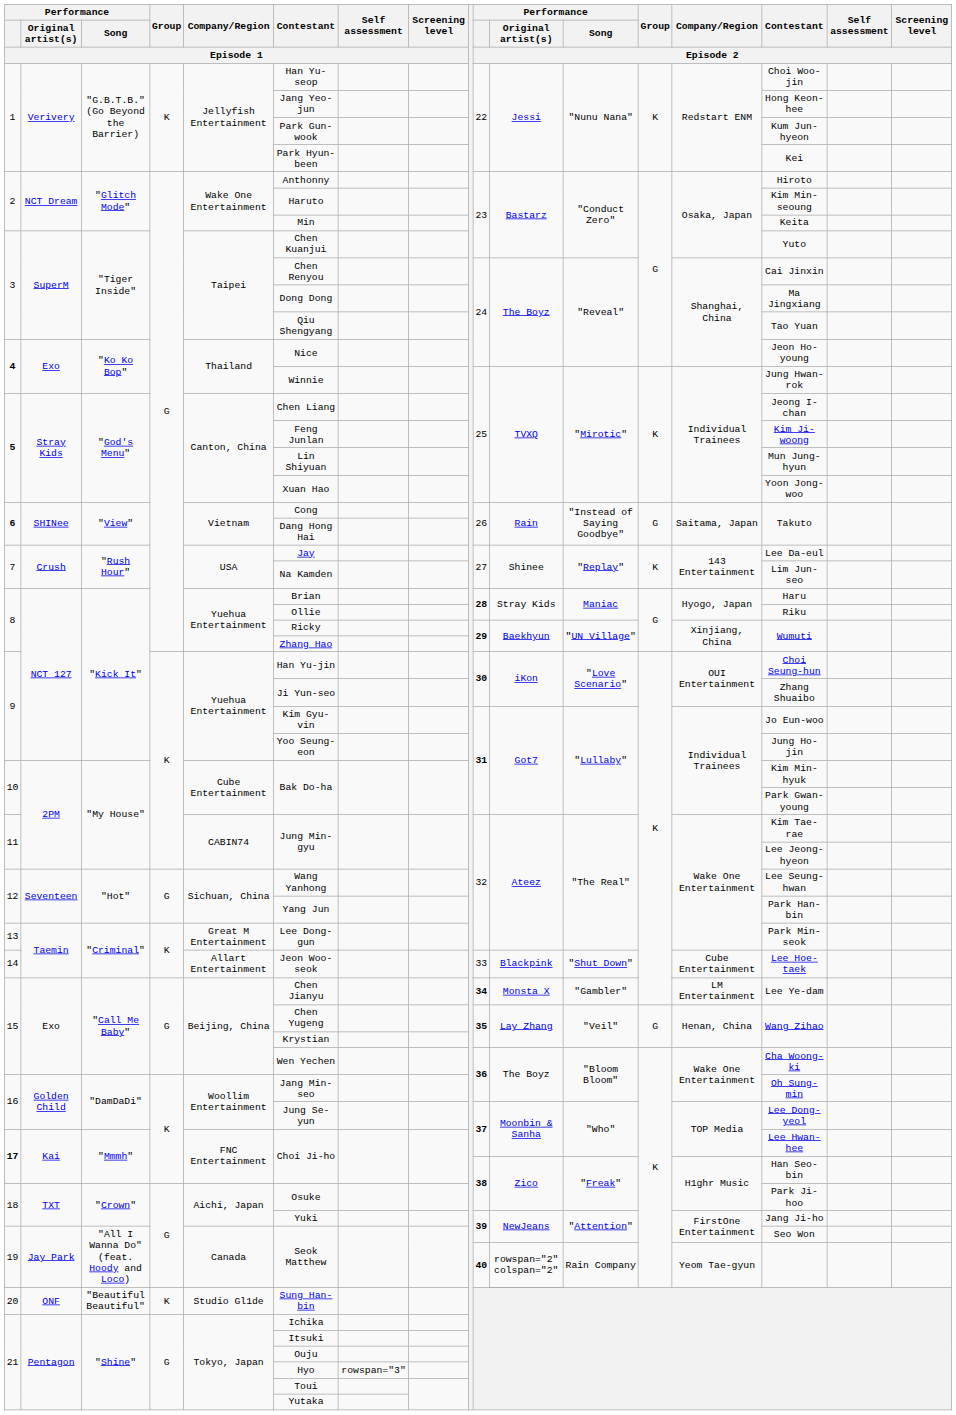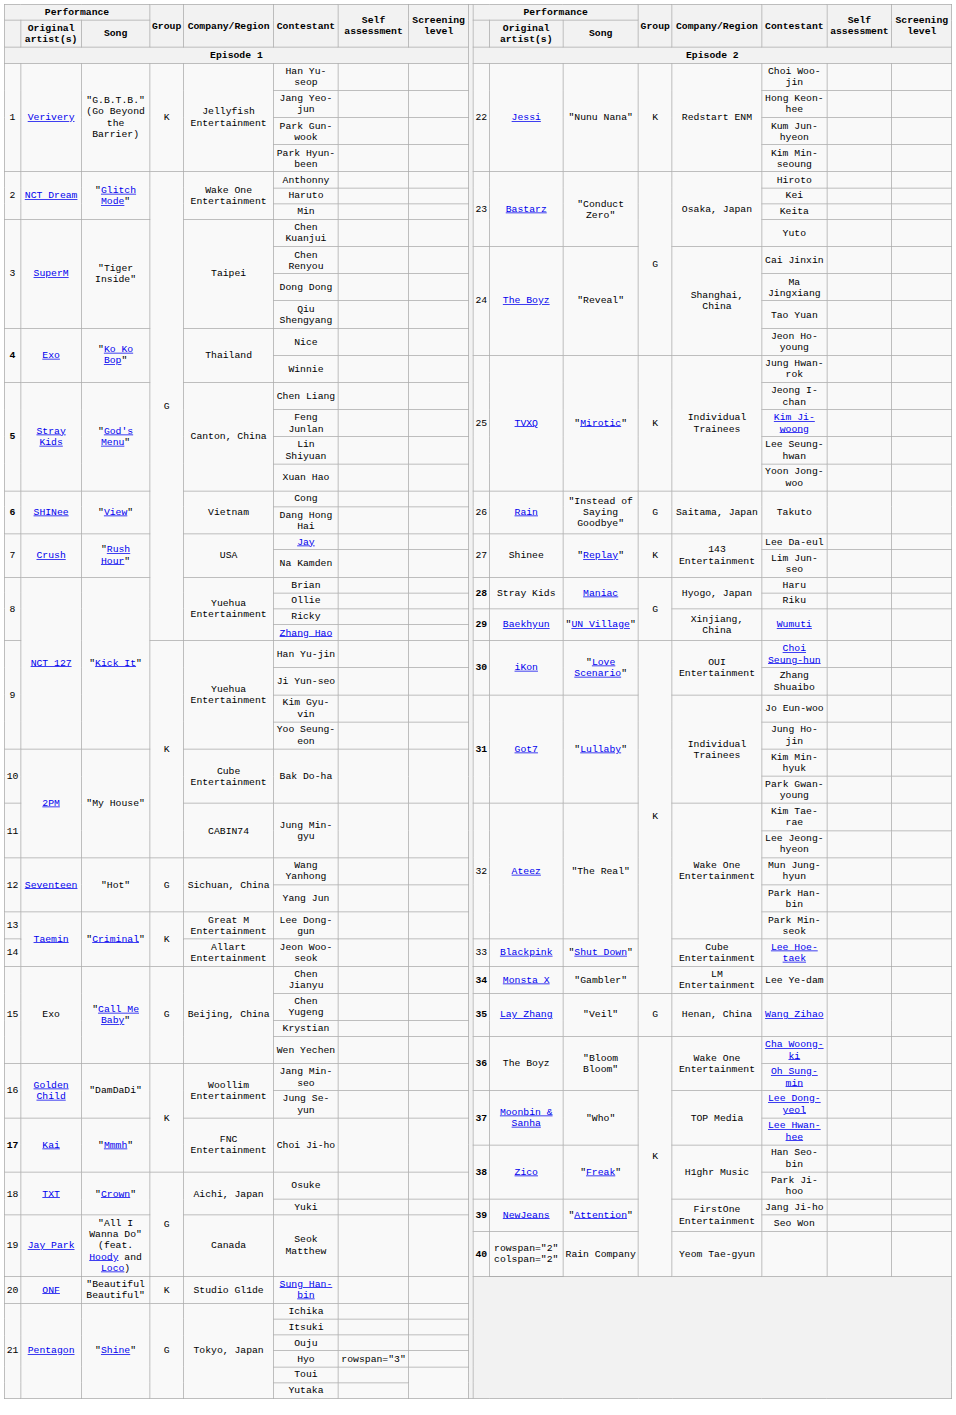(794, 158) Kei -> (794, 158) Kim Min-seoung
(794, 201) Kim Min-seoung -> (794, 196) Kei
(794, 461) Mun Jung-hyun -> (794, 450) Lee Seung-hwan
(794, 883) Lee Seung-hwan -> (794, 871) Mun Jung-hyun
